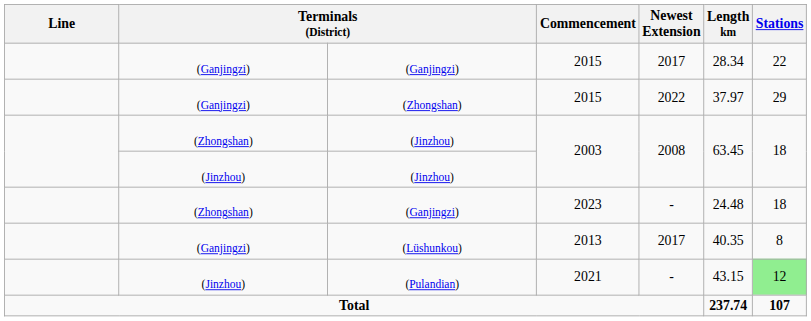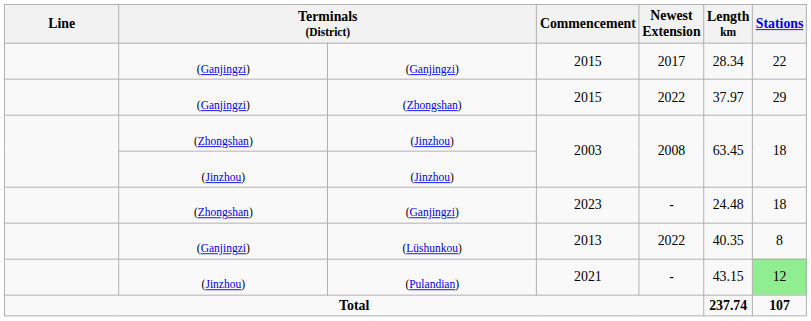(671, 241) 2017 -> (671, 241) 2022
